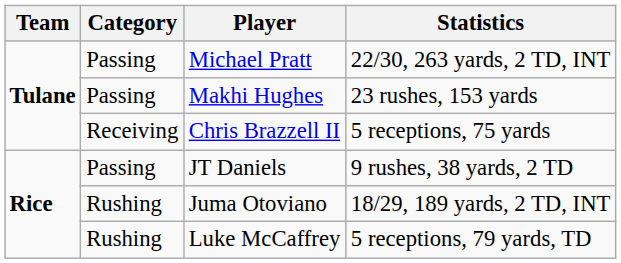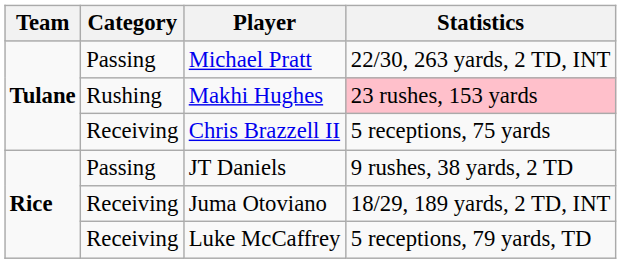(121, 95) Passing -> (124, 95) Rushing
(444, 95) no background -> (444, 95) pink background
(124, 203) Rushing -> (132, 203) Receiving
(124, 239) Rushing -> (132, 239) Receiving
